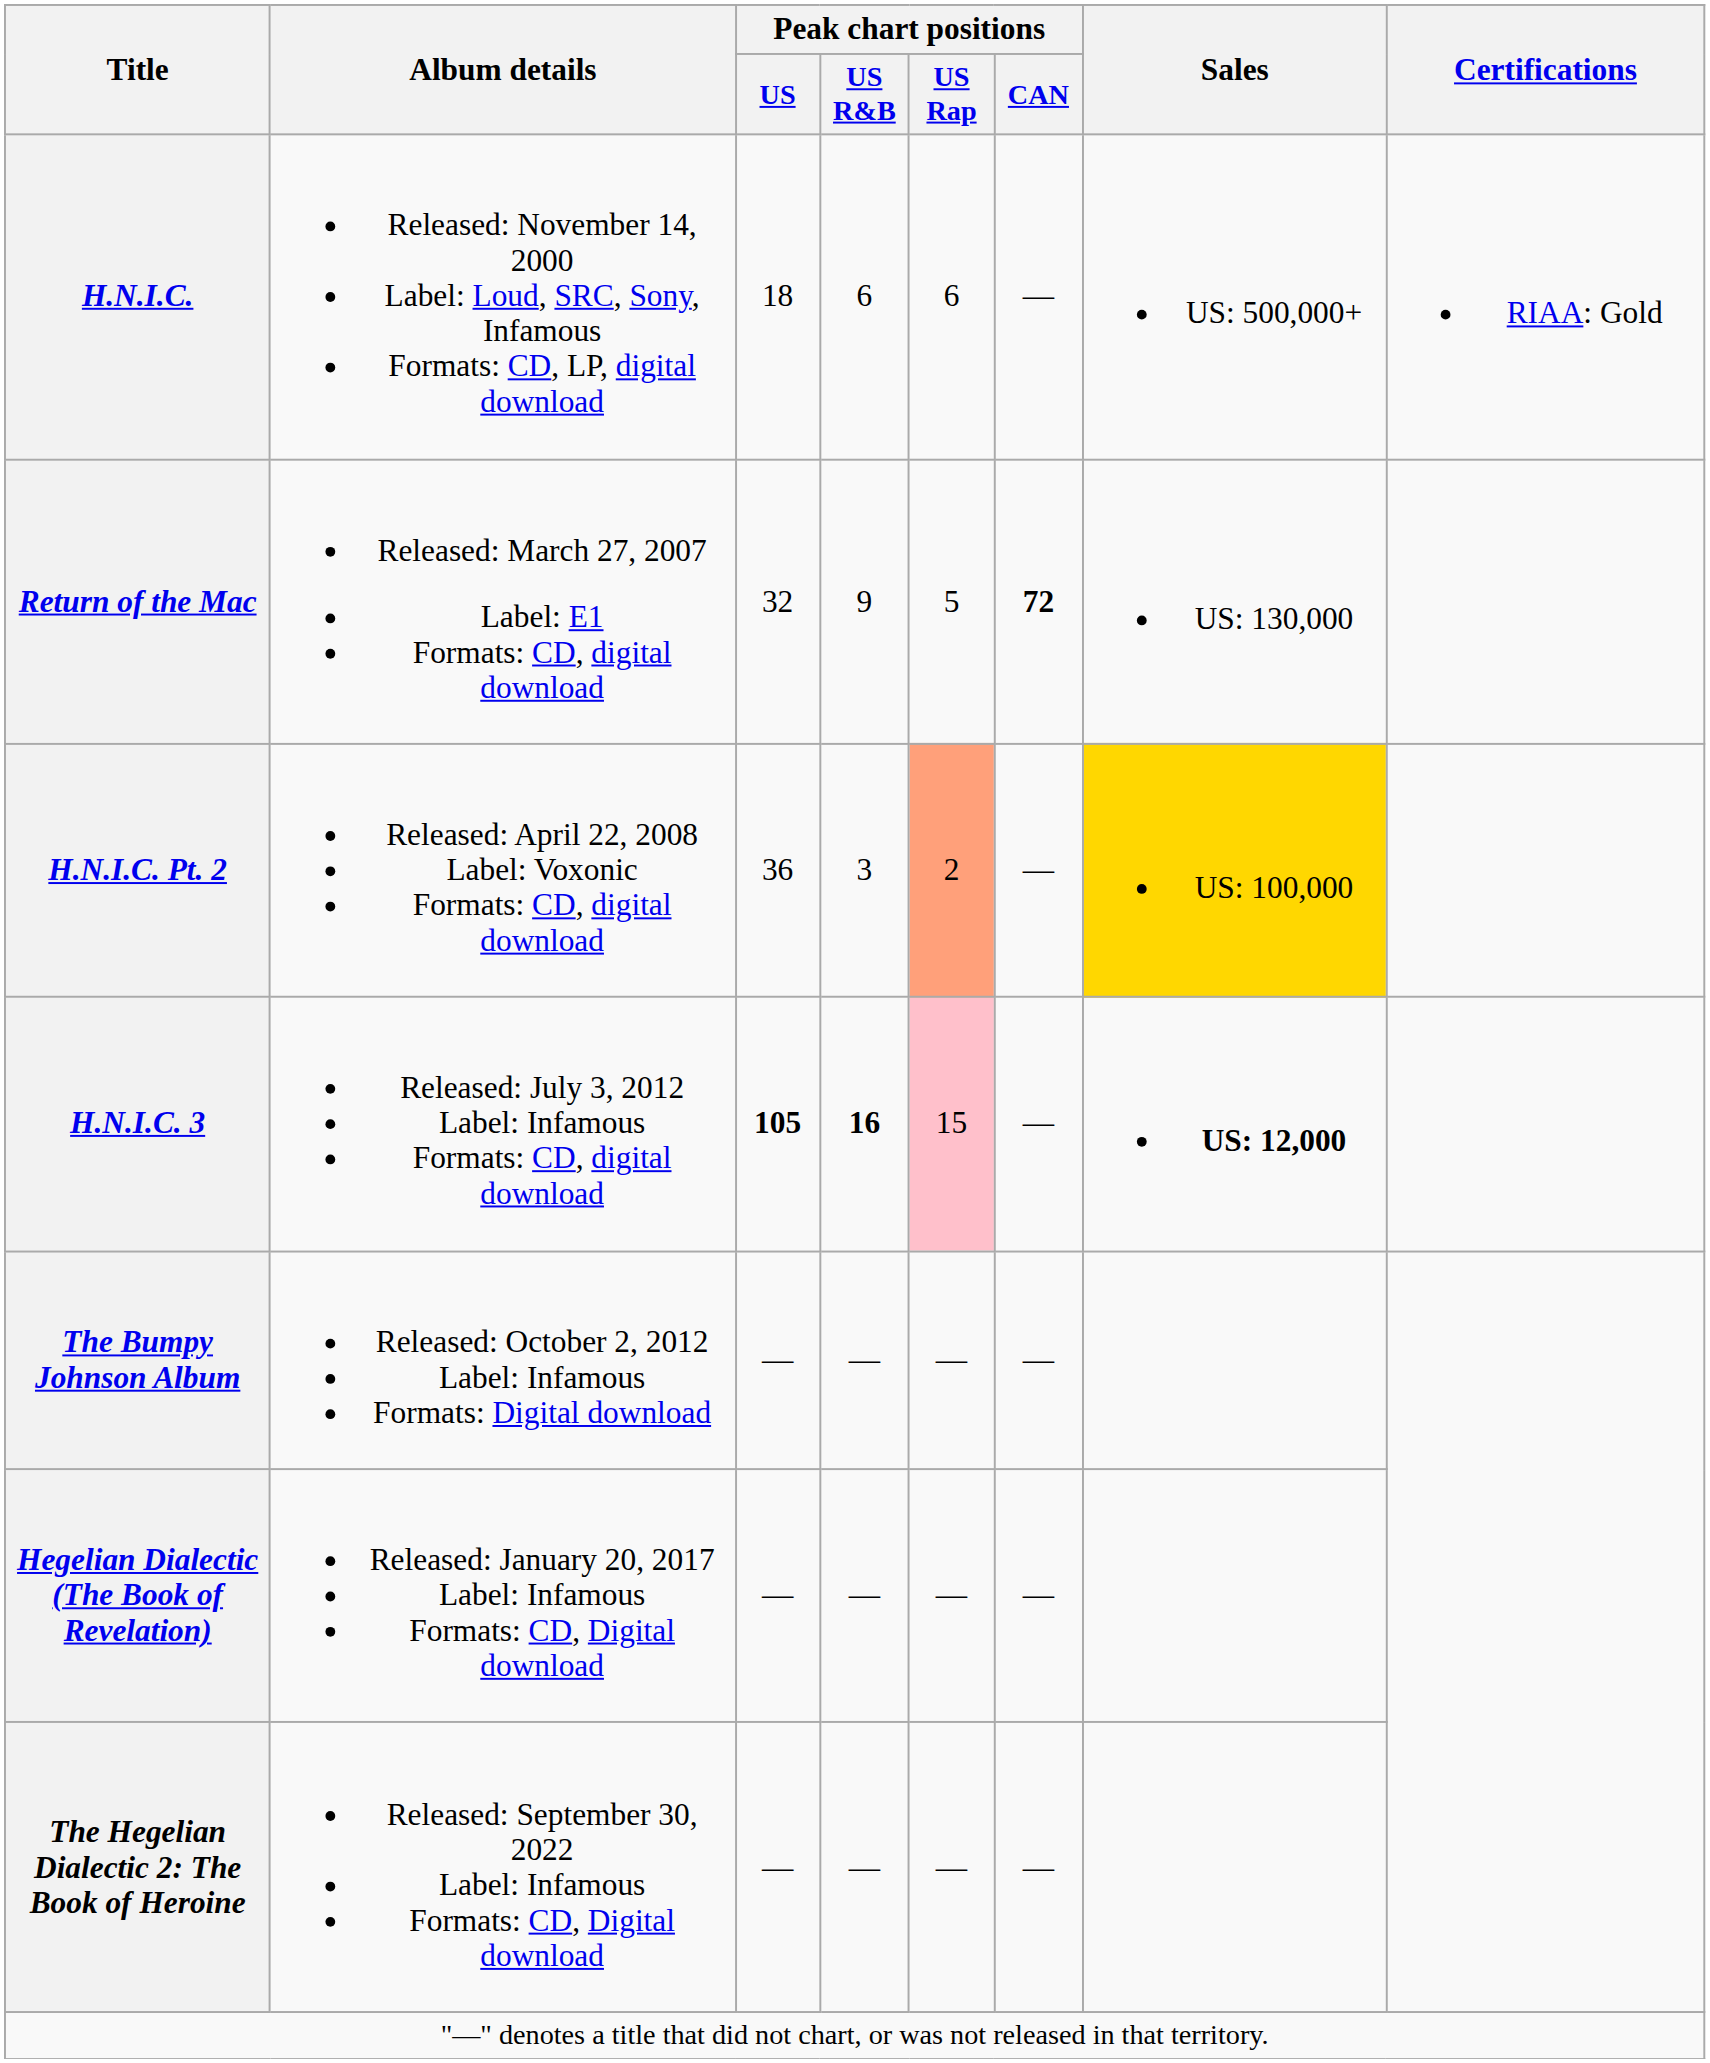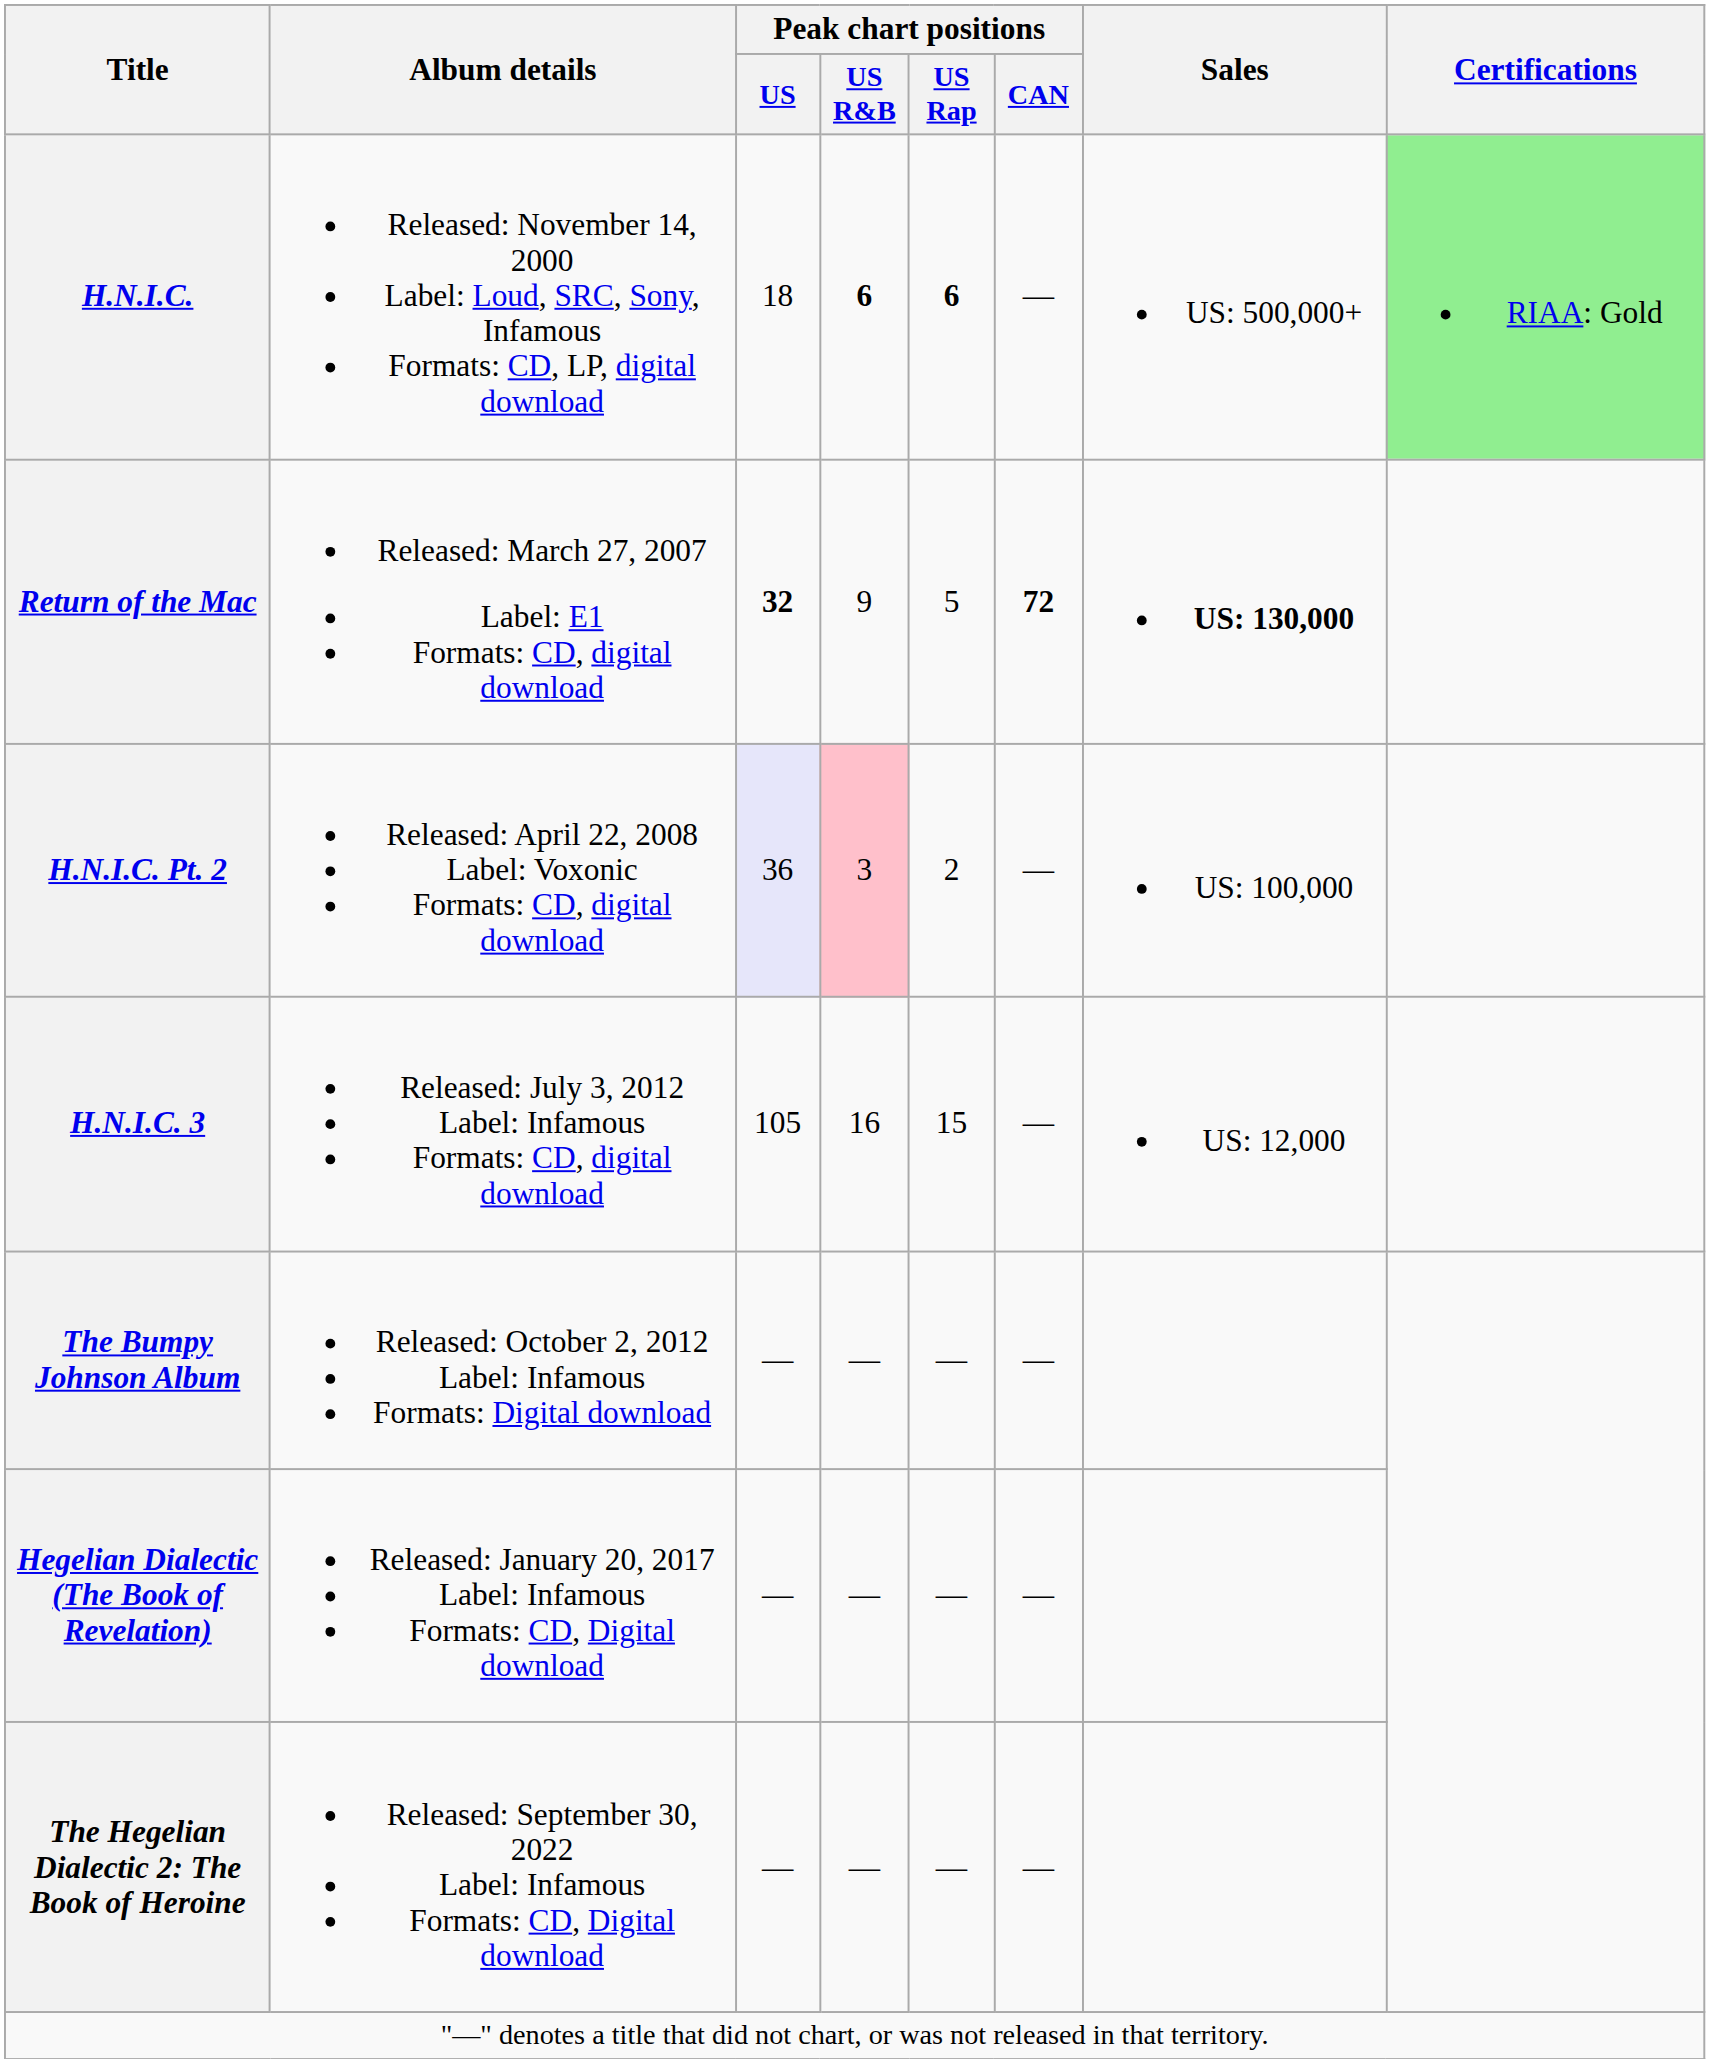(864, 296) normal -> (864, 296) bold
(952, 296) normal -> (952, 296) bold
(1545, 314) no background -> (1545, 314) lightgreen background
(778, 600) normal -> (778, 600) bold
(1235, 619) normal -> (1235, 619) bold
(778, 869) no background -> (778, 869) lavender background
(864, 869) no background -> (864, 869) pink background
(952, 869) lightsalmon background -> (952, 869) no background
(1235, 888) gold background -> (1235, 888) no background
(778, 1123) bold -> (778, 1123) normal
(864, 1123) bold -> (864, 1123) normal
(952, 1123) pink background -> (952, 1123) no background
(1235, 1142) bold -> (1235, 1142) normal
